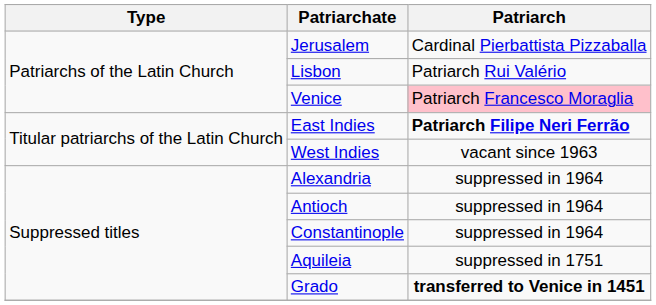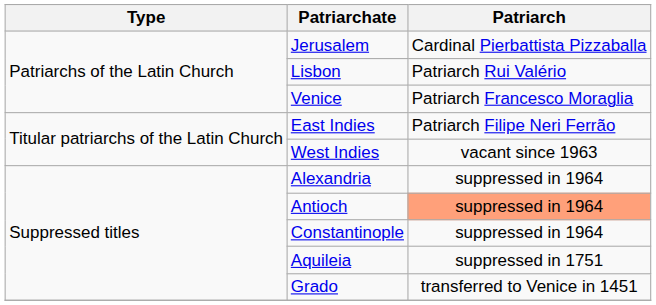(523, 98) pink background -> (523, 98) no background
(521, 125) bold -> (514, 125) normal
(529, 206) no background -> (529, 206) lightsalmon background
(529, 286) bold -> (529, 286) normal
